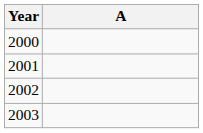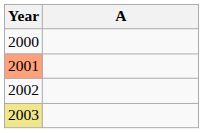(24, 66) no background -> (24, 66) lightsalmon background
(24, 115) no background -> (24, 115) khaki background
